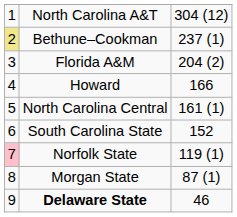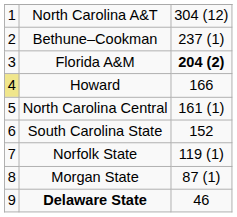(12, 39) khaki background -> (12, 39) no background
(201, 62) normal -> (201, 62) bold
(12, 85) no background -> (12, 85) khaki background
(12, 154) pink background -> (12, 154) no background
